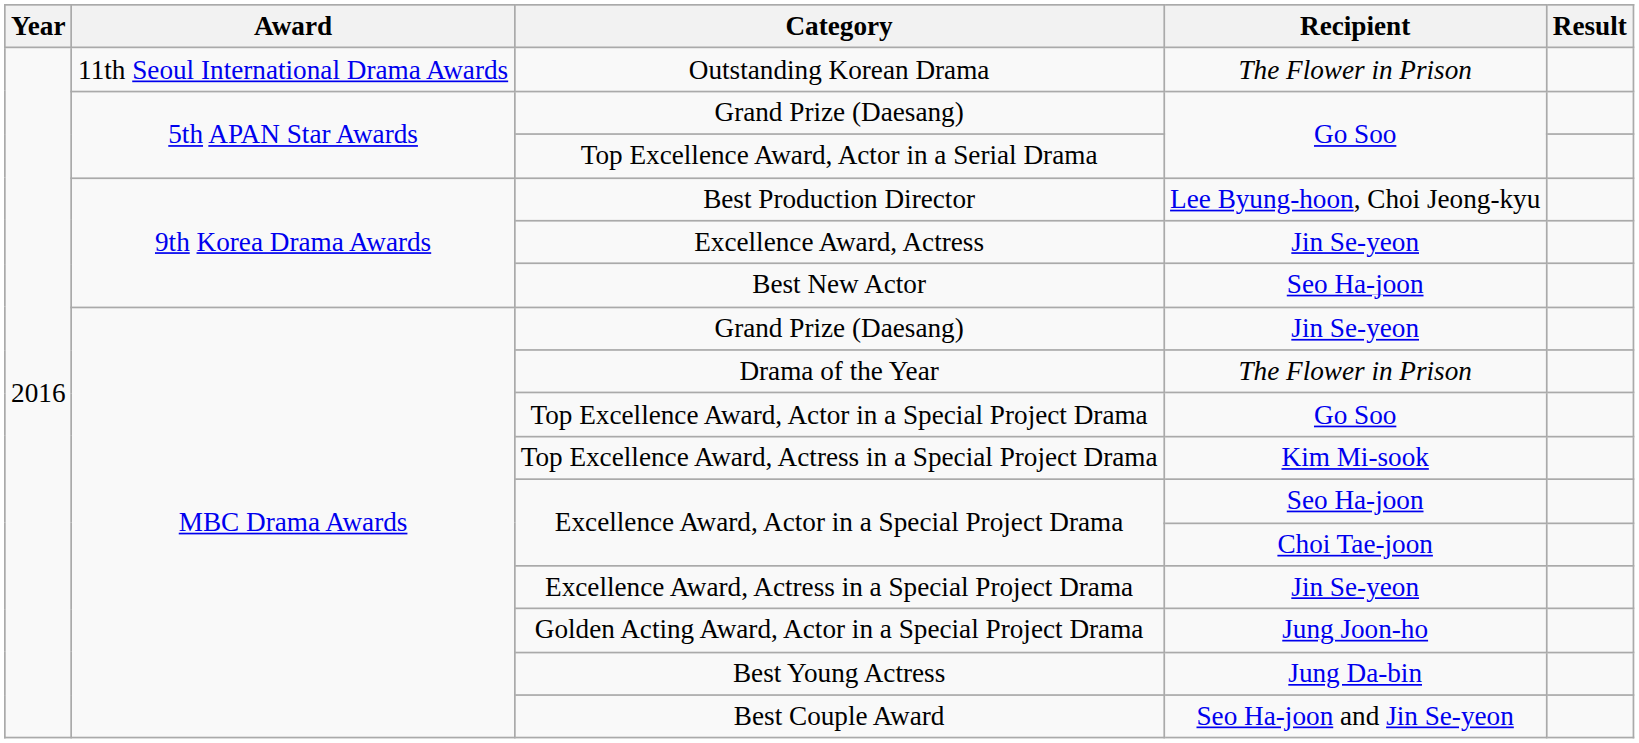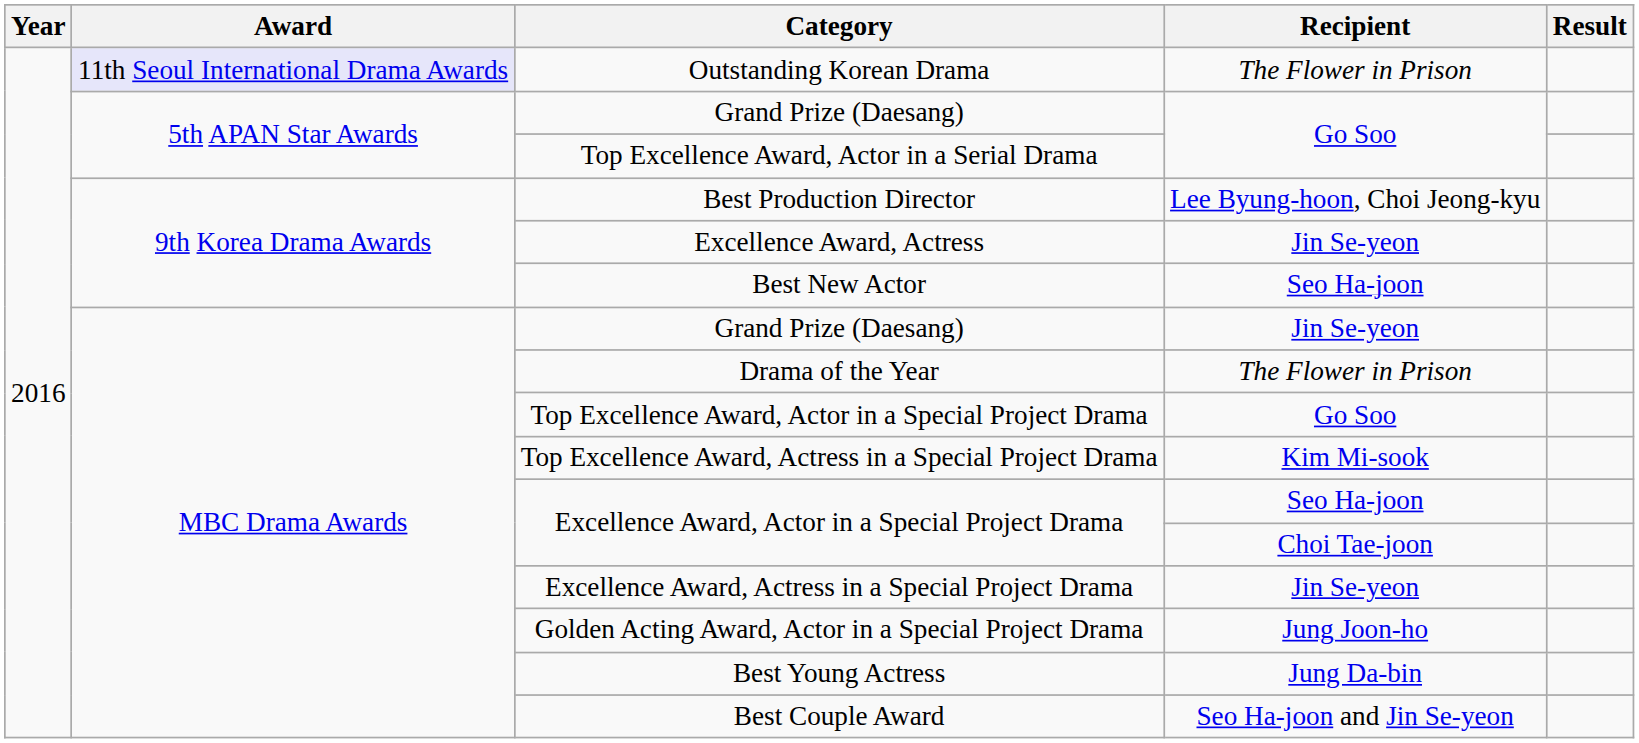(293, 69) no background -> (293, 69) lavender background
